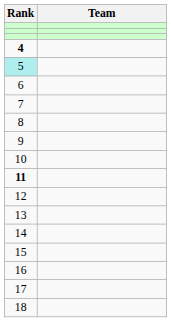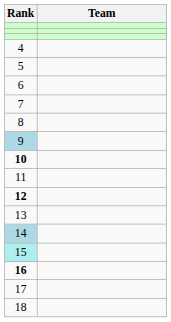(21, 48) bold -> (21, 48) normal
(21, 66) paleturquoise background -> (21, 66) no background
(21, 141) no background -> (21, 141) lightblue background
(21, 159) normal -> (21, 159) bold
(21, 178) bold -> (21, 178) normal
(21, 196) normal -> (21, 196) bold
(21, 233) no background -> (21, 233) lightblue background
(21, 252) no background -> (21, 252) paleturquoise background
(21, 270) normal -> (21, 270) bold
